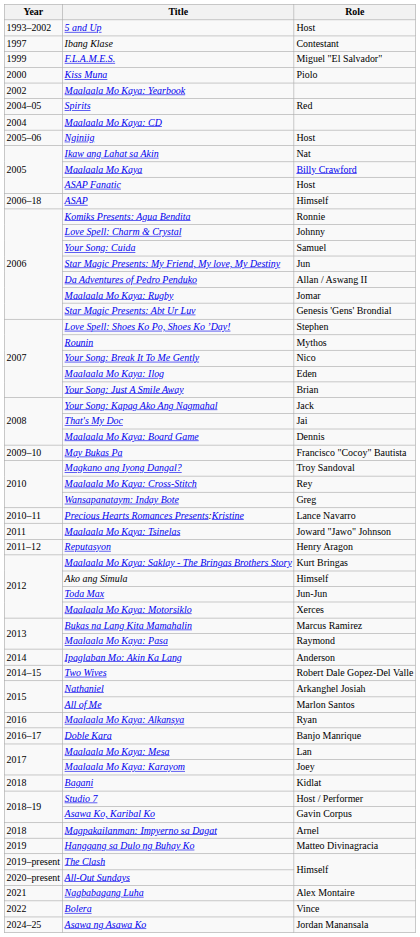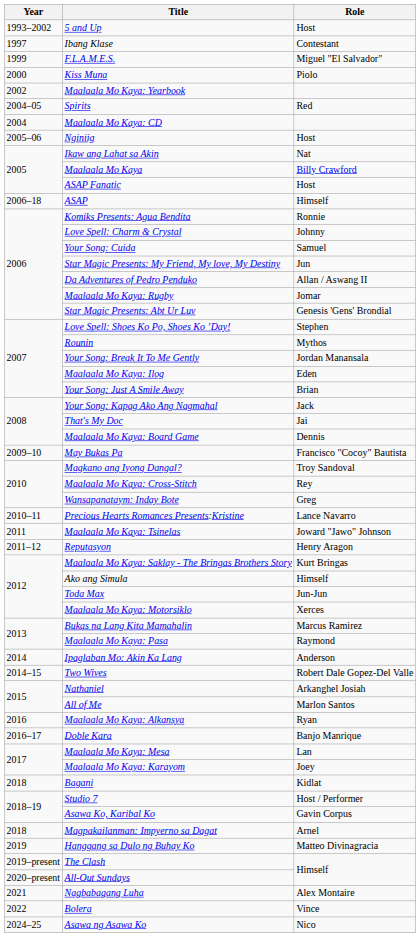(306, 358) Nico -> (332, 358) Jordan Manansala
(332, 924) Jordan Manansala -> (306, 924) Nico
